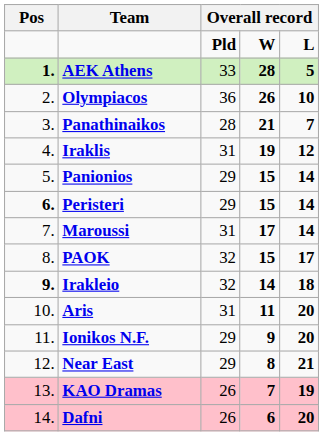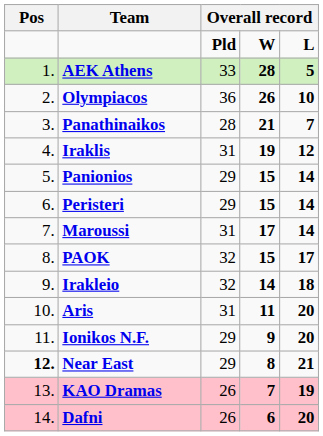(48, 71) bold -> (48, 71) normal
(48, 204) bold -> (48, 204) normal
(48, 284) bold -> (48, 284) normal
(44, 364) normal -> (44, 364) bold
